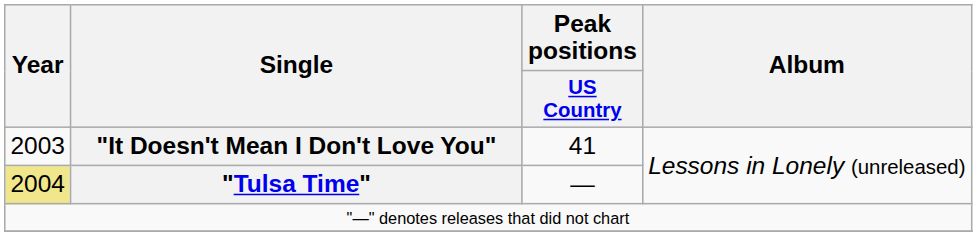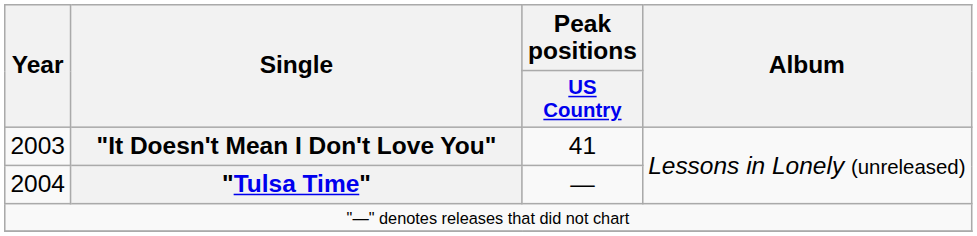(38, 184) khaki background -> (38, 184) no background
